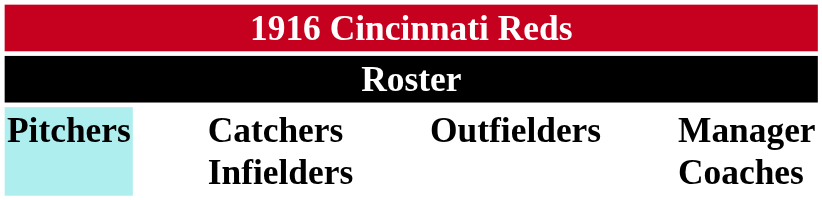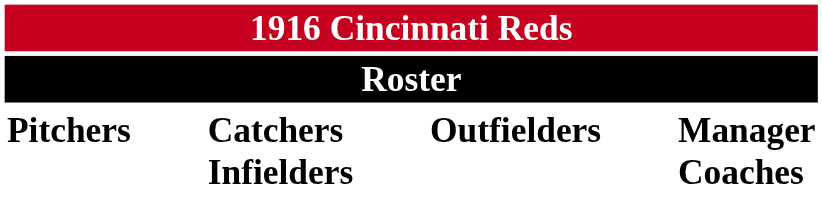(69, 129) paleturquoise background -> (69, 129) no background
